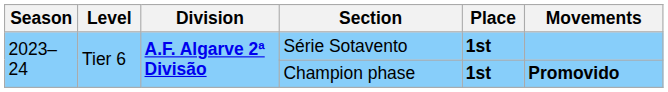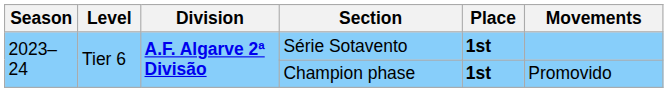(574, 73) bold -> (570, 73) normal
